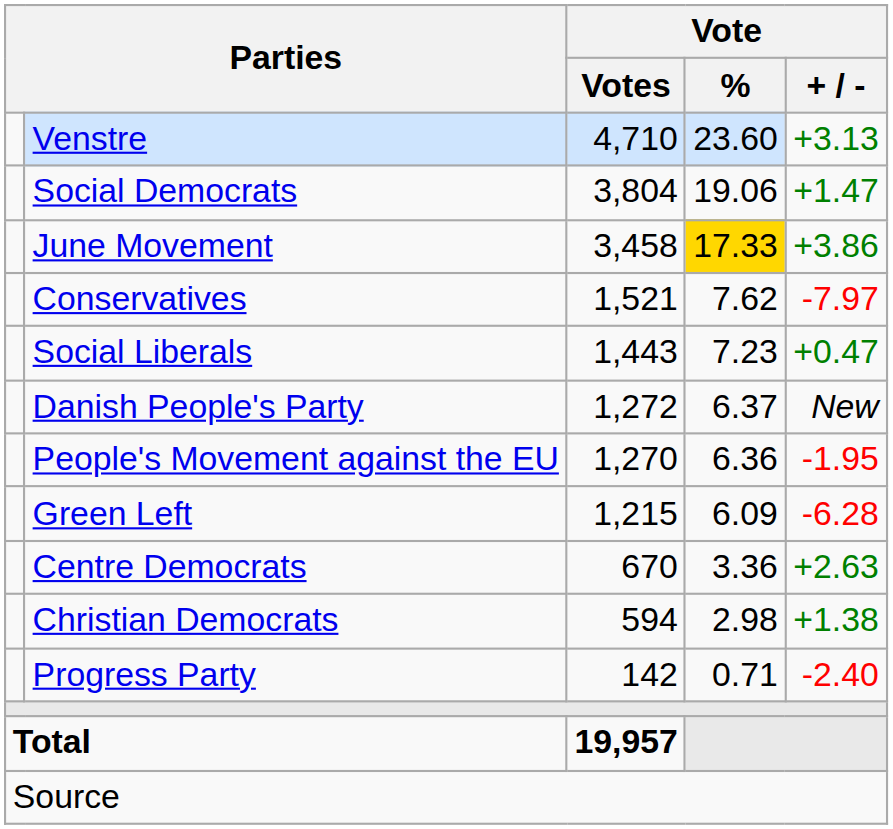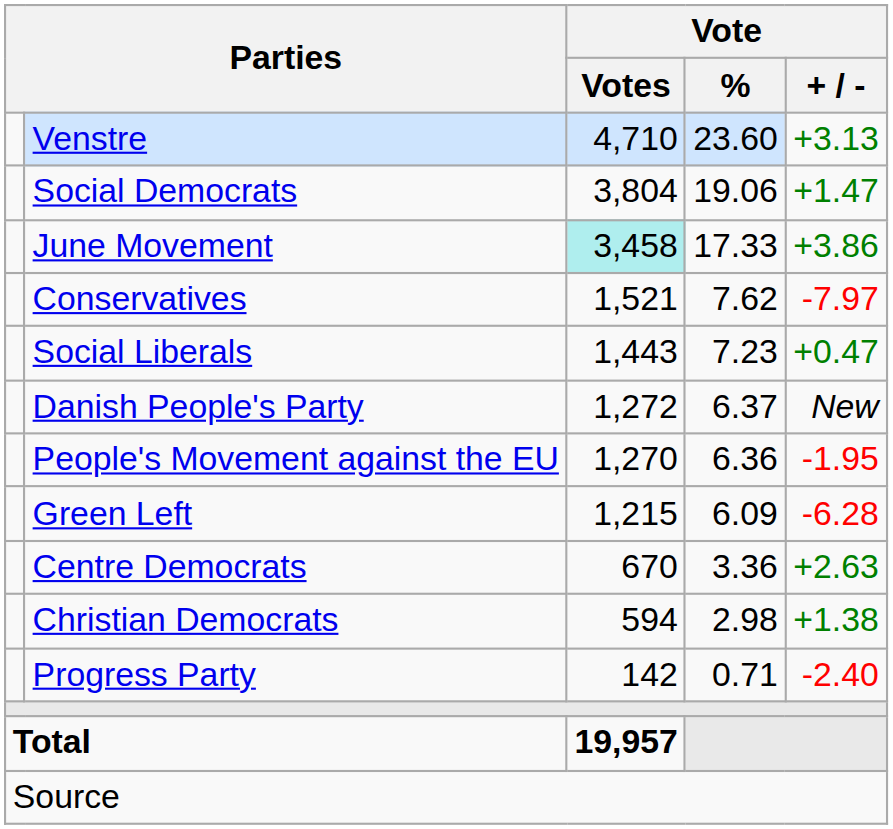(635, 245) no background -> (635, 245) paleturquoise background
(736, 245) gold background -> (736, 245) no background
